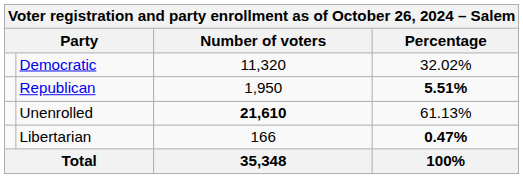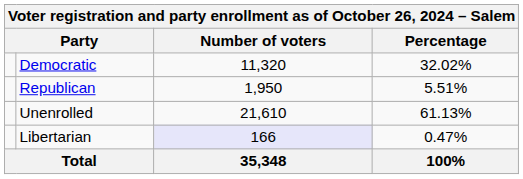(446, 88) bold -> (446, 88) normal
(263, 112) bold -> (263, 112) normal
(263, 137) no background -> (263, 137) lavender background
(446, 137) bold -> (446, 137) normal
